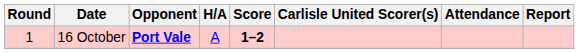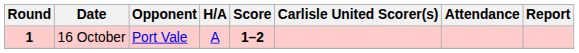(29, 37) normal -> (29, 37) bold
(161, 37) bold -> (160, 37) normal
